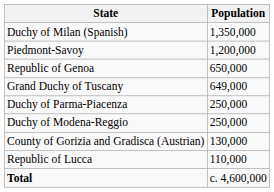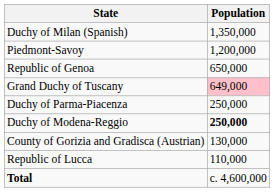(228, 86) no background -> (228, 86) pink background
(228, 123) normal -> (228, 123) bold
